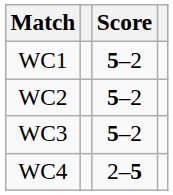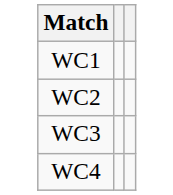- column: (125, 23)
